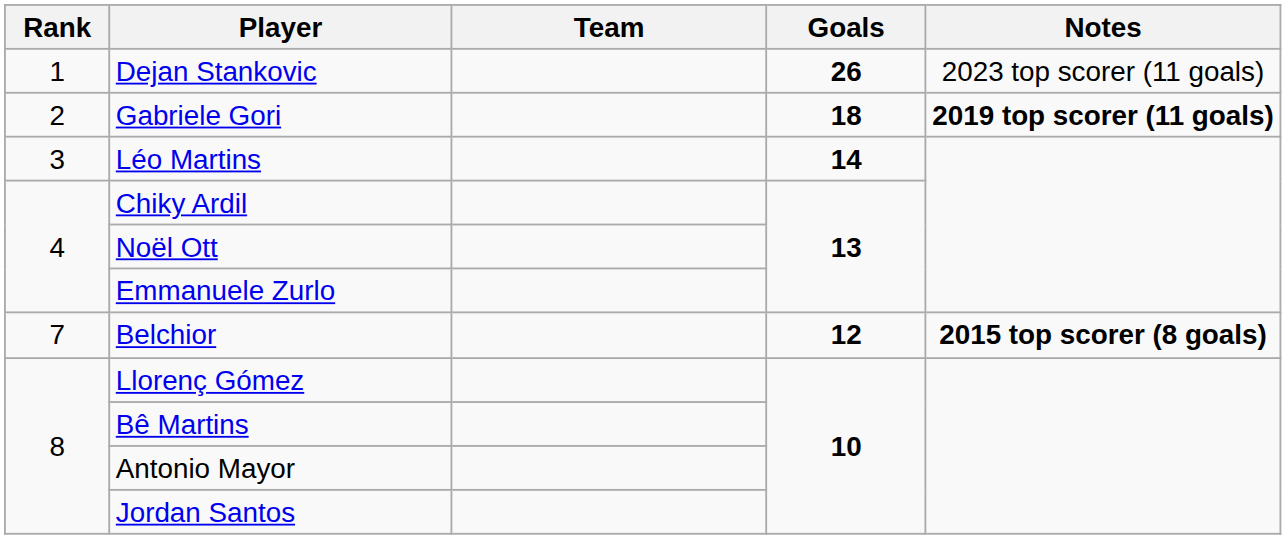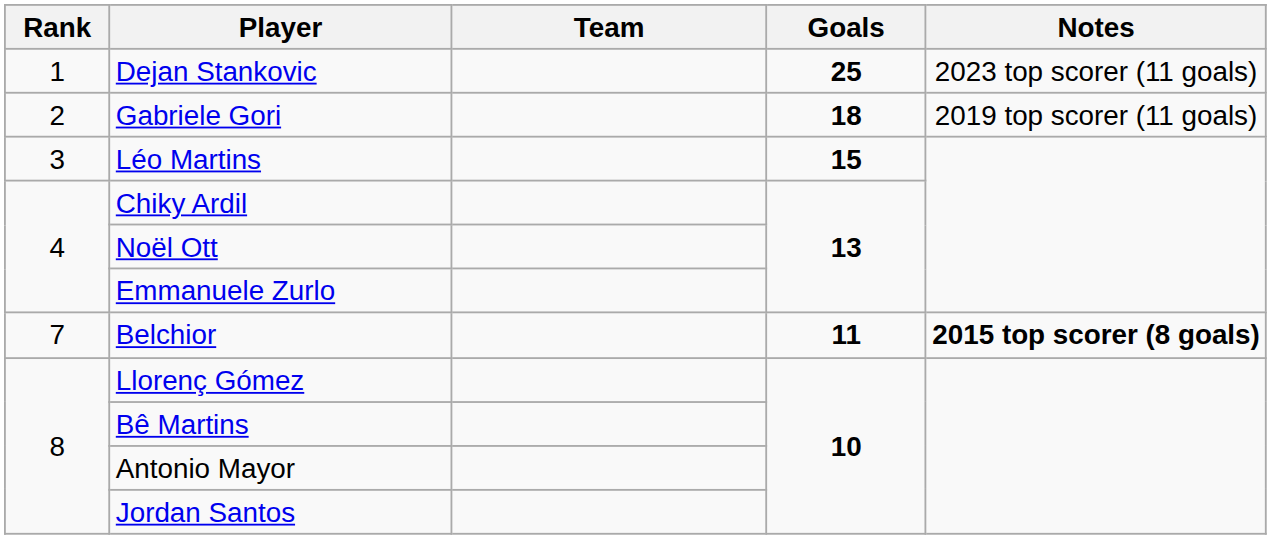(846, 71) 26 -> (846, 71) 25
(1103, 115) bold -> (1096, 115) normal
(846, 159) 14 -> (846, 159) 15
(846, 335) 12 -> (846, 335) 11
